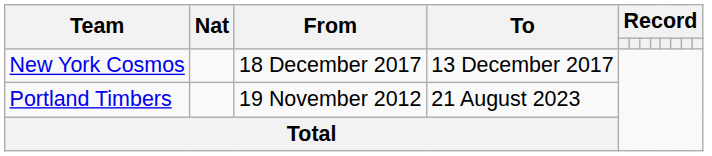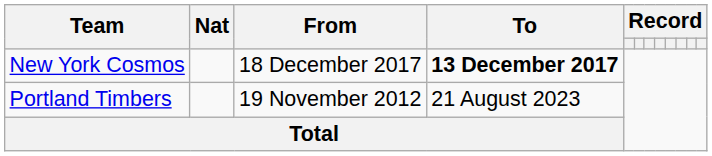(523, 65) normal -> (525, 65) bold
